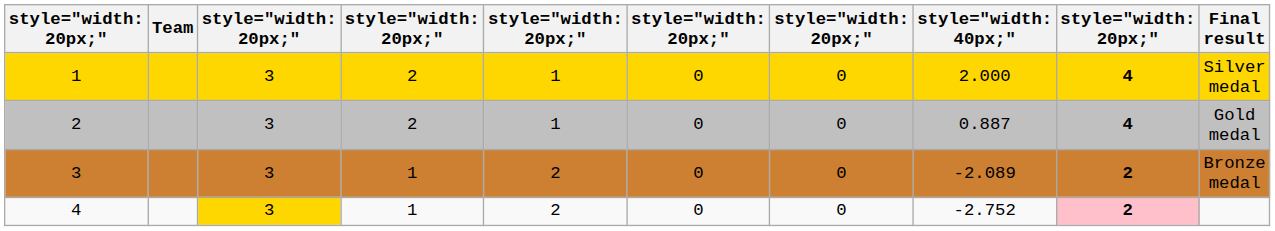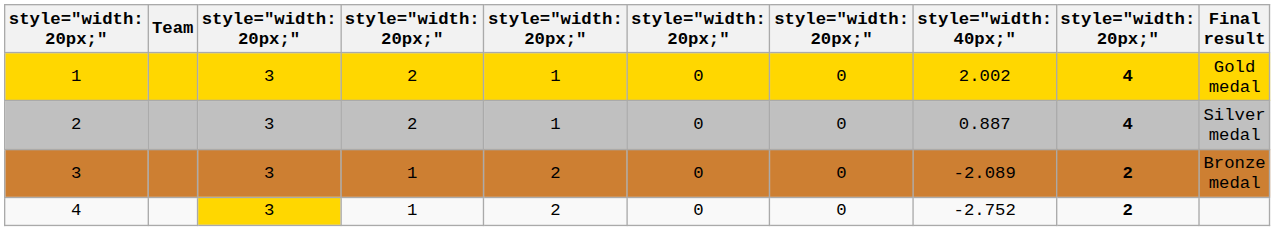(985, 77) 2.000 -> (985, 77) 2.002
(1235, 77) Silver medal -> (1235, 77) Gold medal
(1235, 125) Gold medal -> (1235, 125) Silver medal
(1128, 211) pink background -> (1128, 211) no background
